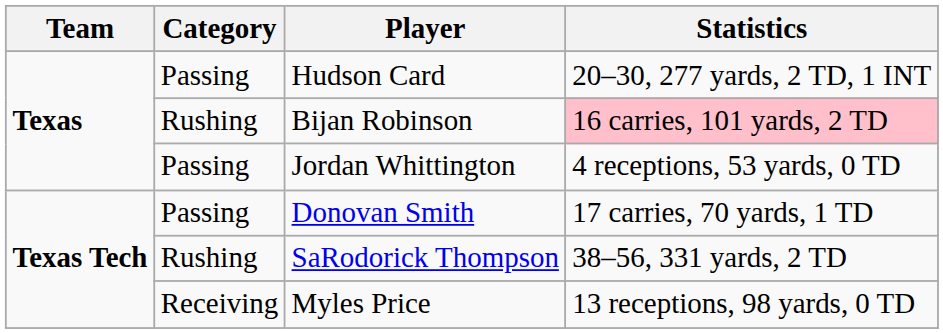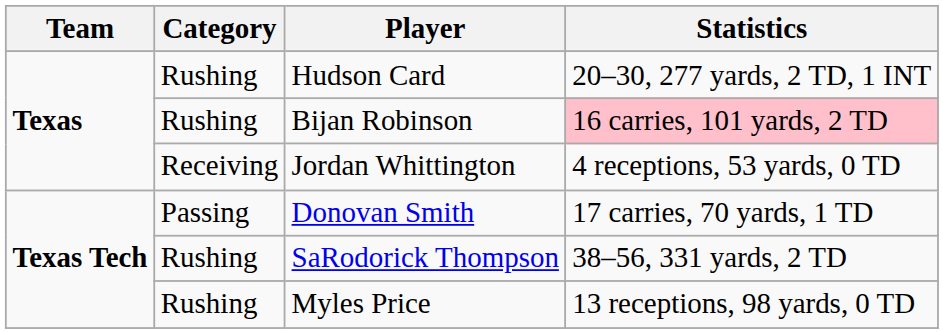(205, 74) Passing -> (209, 74) Rushing
(205, 166) Passing -> (220, 166) Receiving
(220, 303) Receiving -> (209, 303) Rushing
